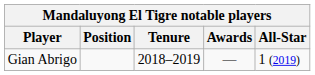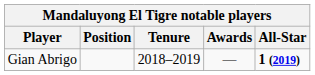(279, 59) normal -> (279, 59) bold
